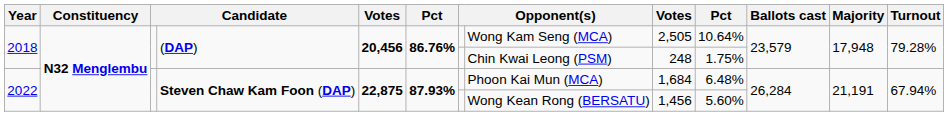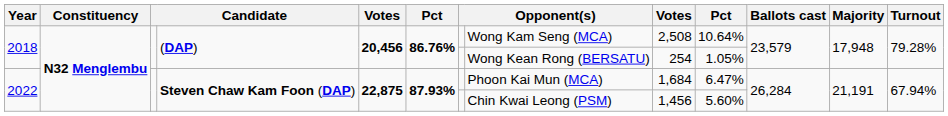(675, 37) 2,505 -> (675, 37) 2,508
(540, 58) Chin Kwai Leong (PSM) -> (559, 58) Wong Kean Rong (BERSATU)
(680, 58) 248 -> (680, 58) 254
(725, 58) 1.75% -> (725, 58) 1.05%
(725, 79) 6.48% -> (725, 79) 6.47%
(559, 101) Wong Kean Rong (BERSATU) -> (540, 101) Chin Kwai Leong (PSM)
